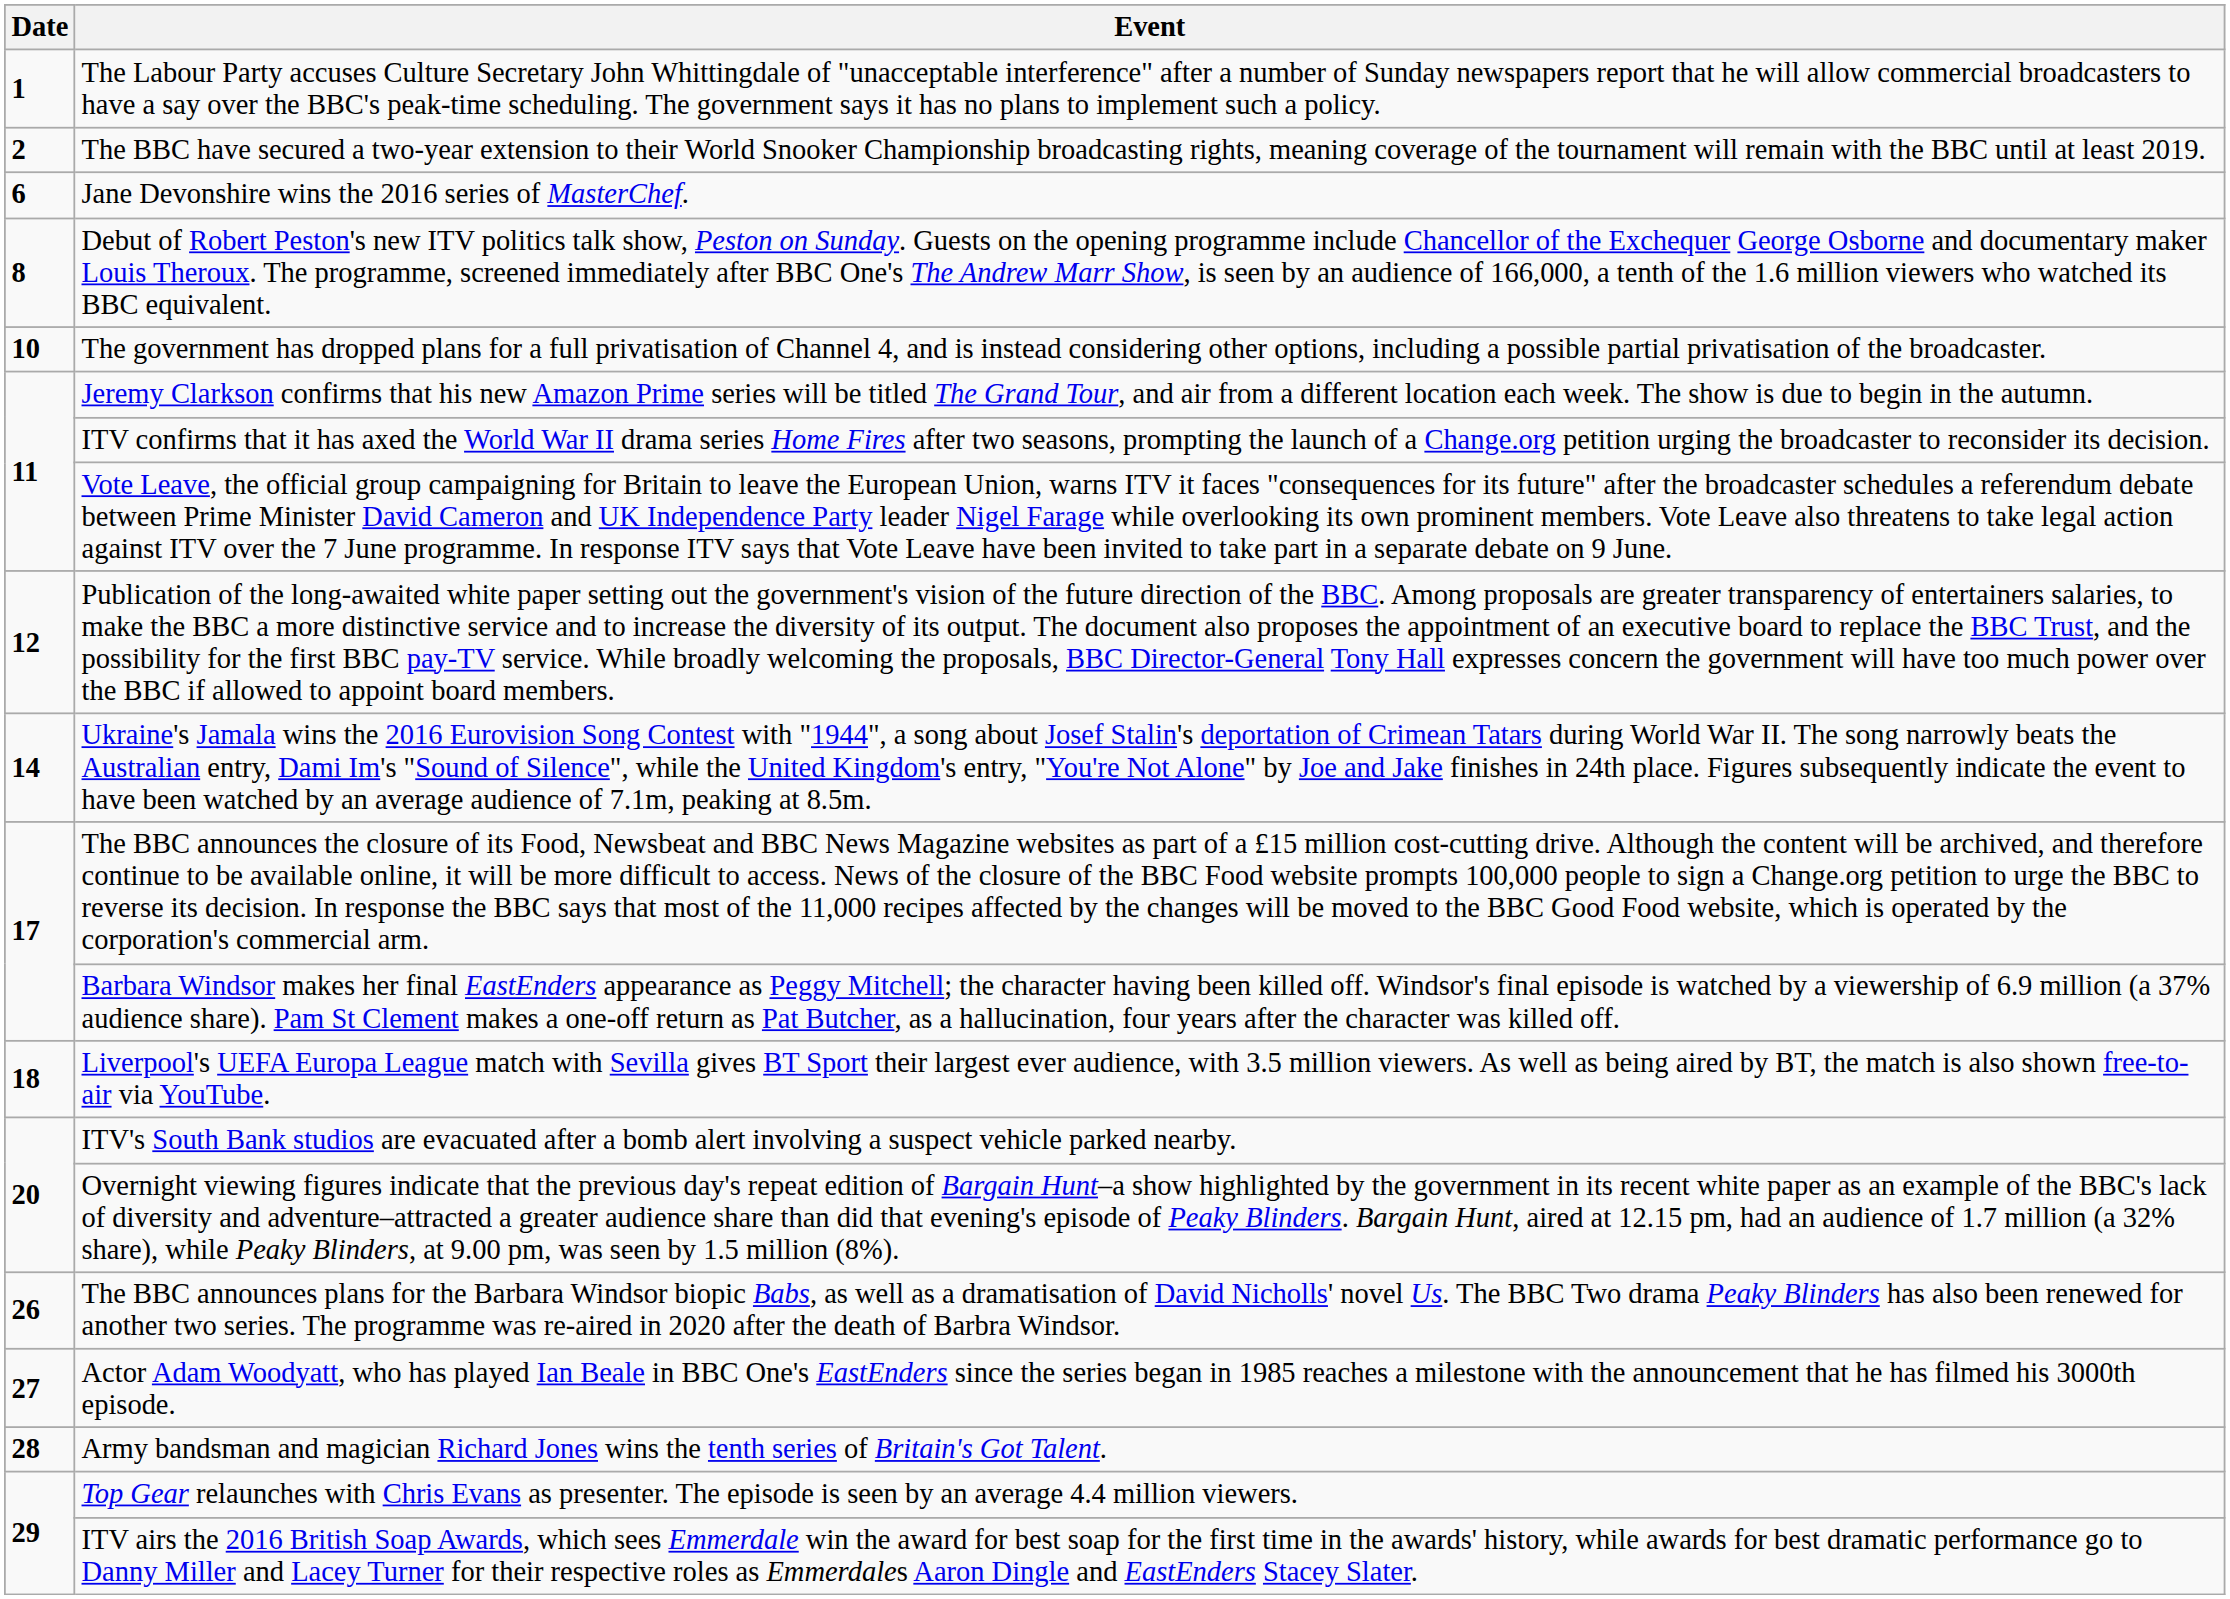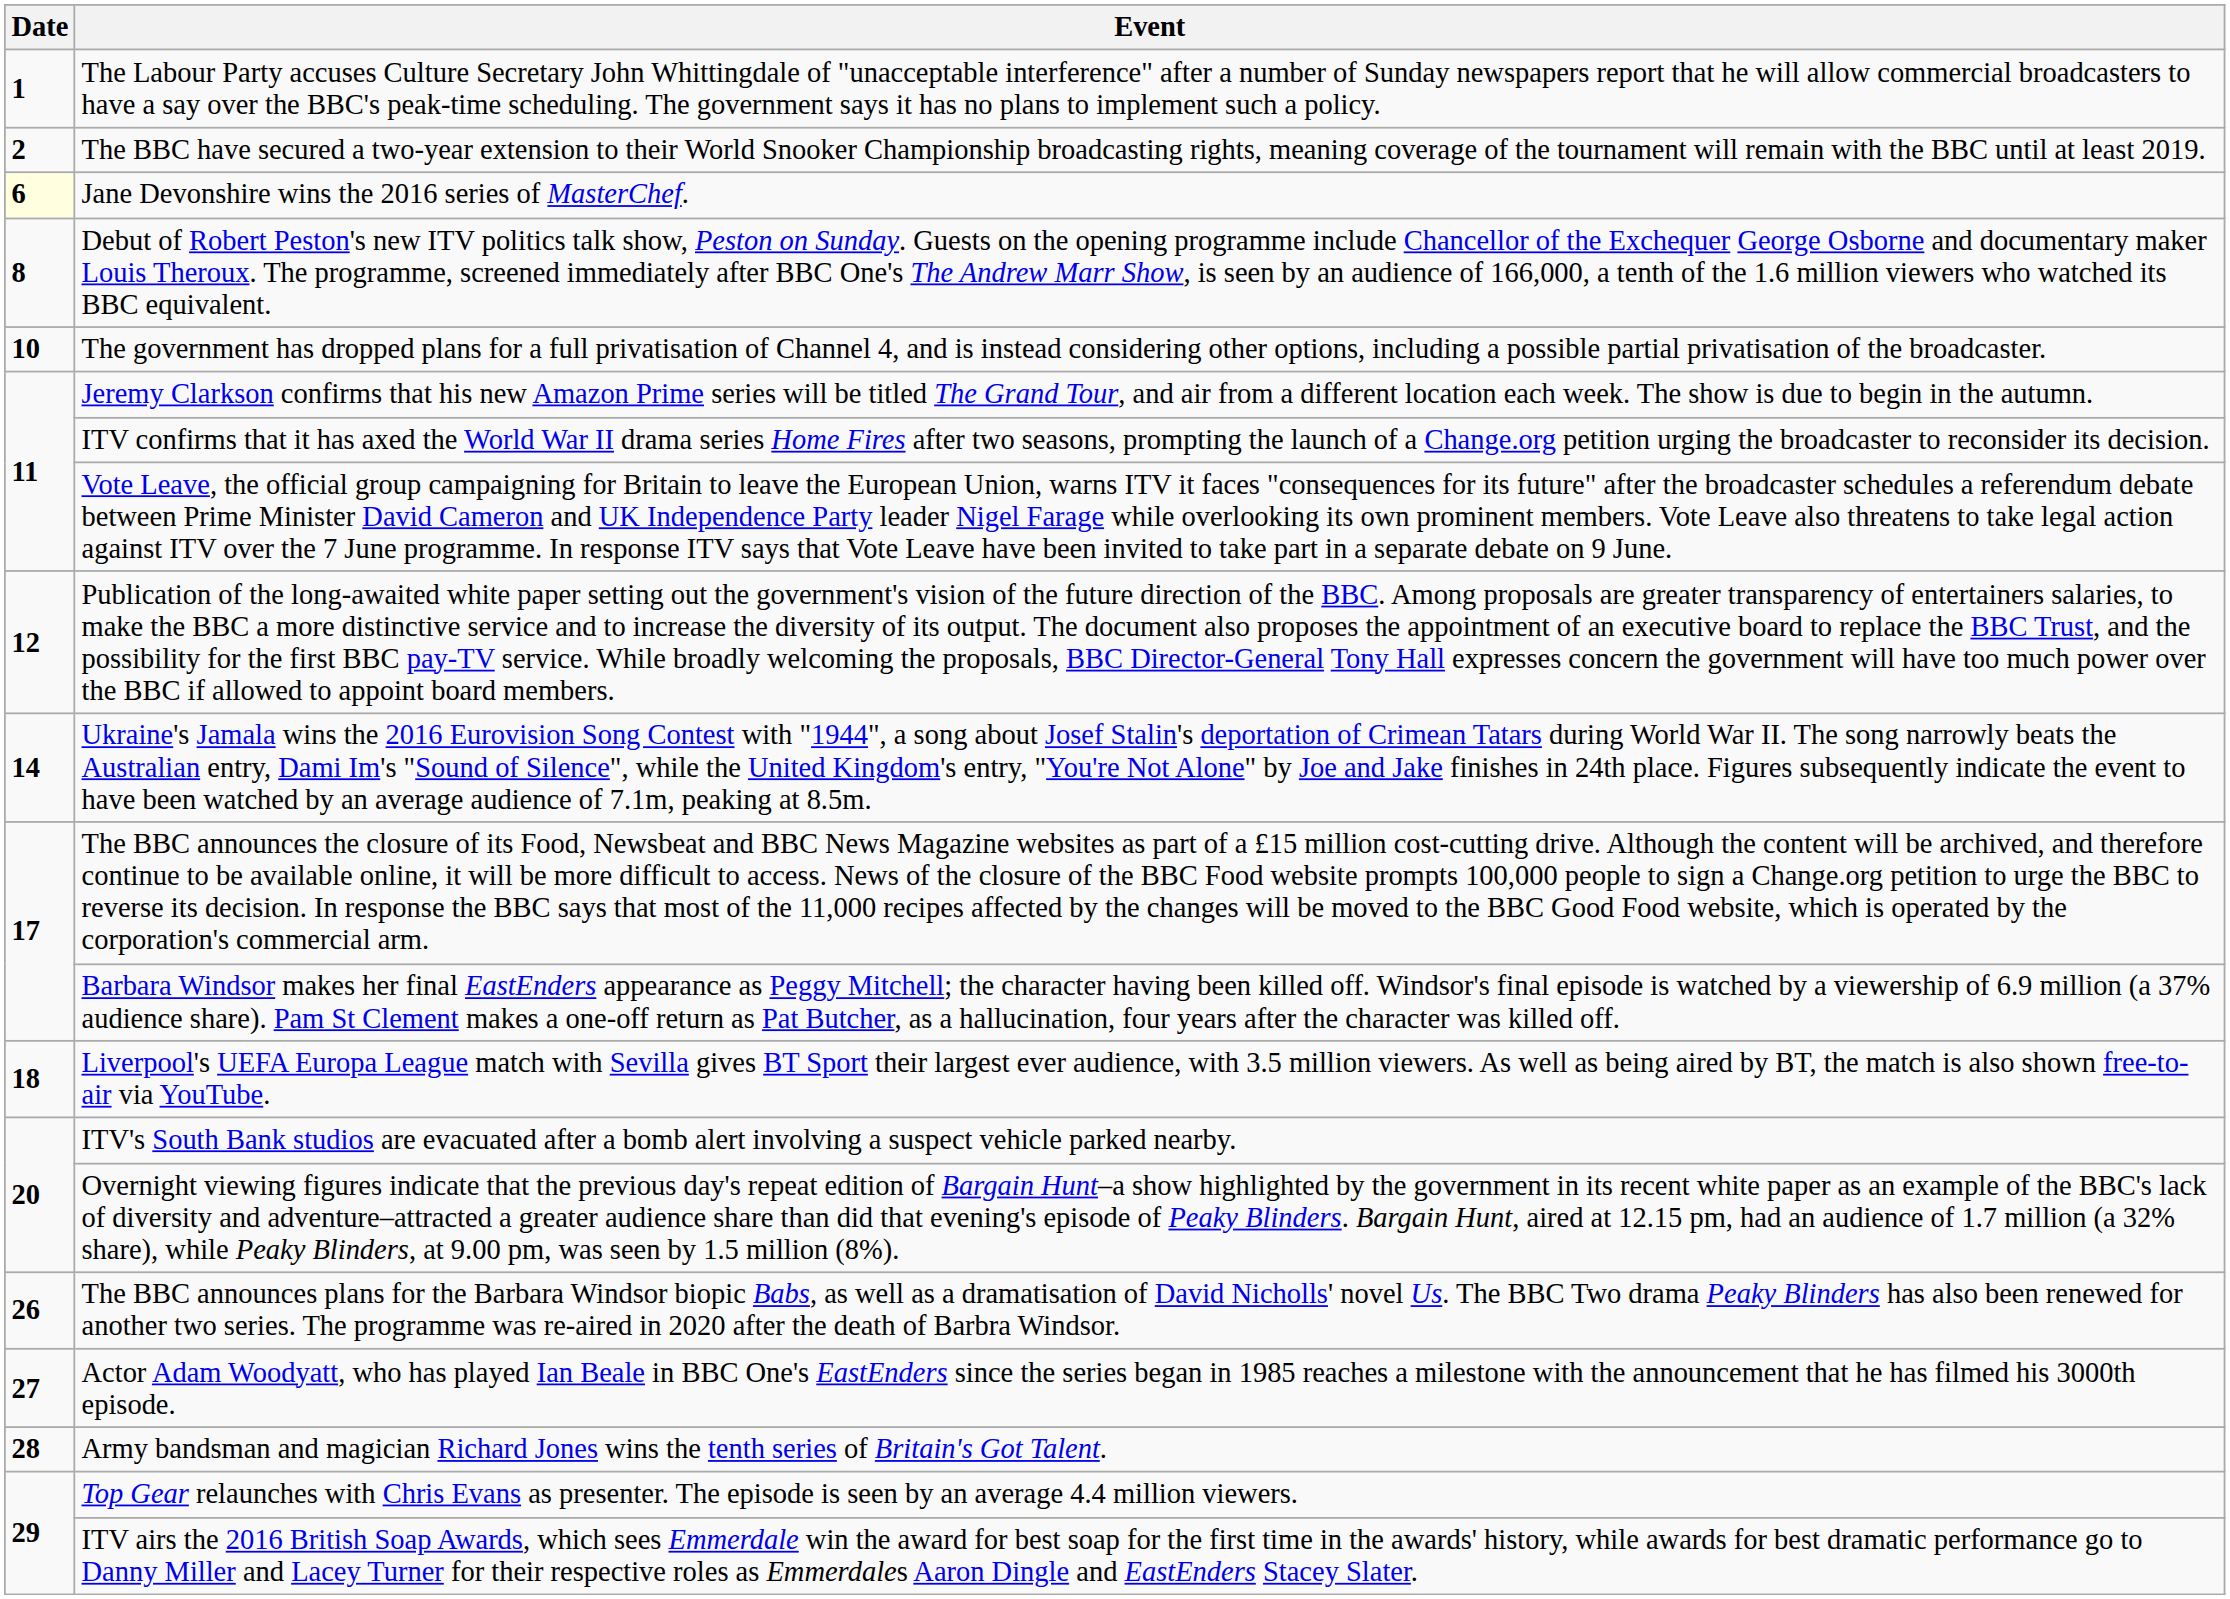(19, 194) no background -> (19, 194) lightyellow background
